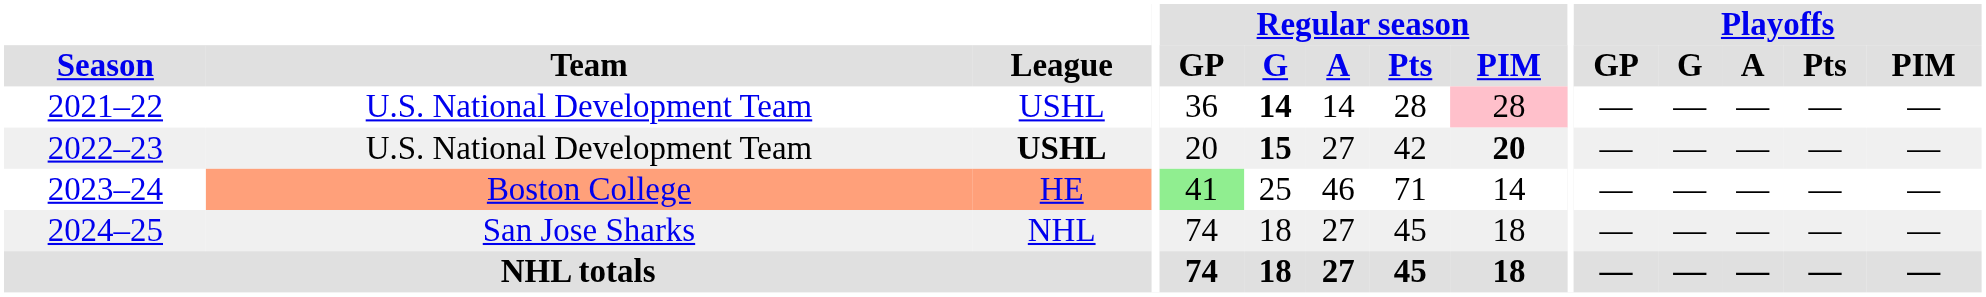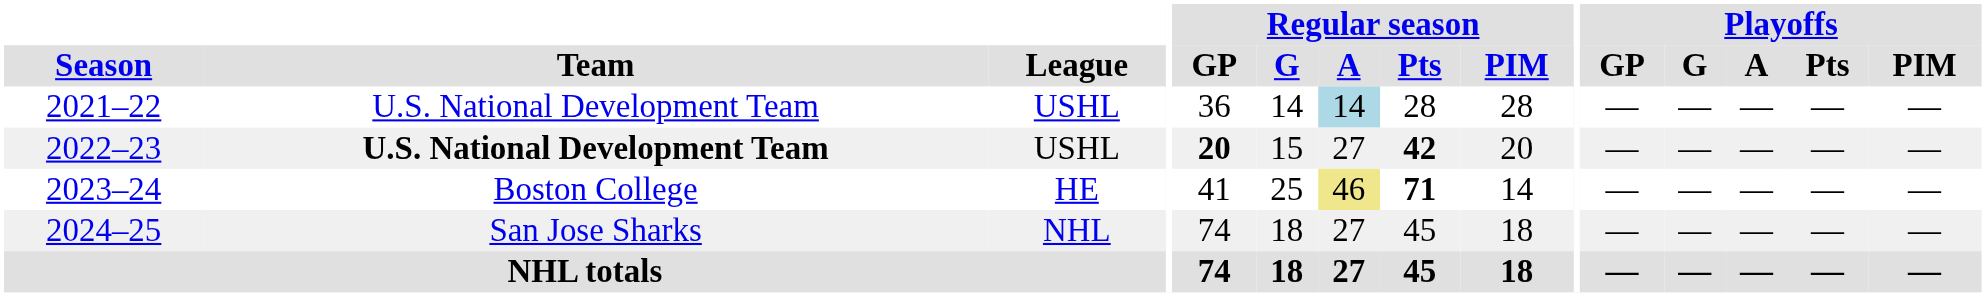(1275, 106) bold -> (1287, 106) normal
(1338, 106) no background -> (1349, 106) lightblue background
(1509, 106) pink background -> (1517, 106) no background
(589, 147) normal -> (596, 147) bold
(1062, 147) bold -> (1077, 147) normal
(1201, 147) normal -> (1214, 147) bold
(1275, 147) bold -> (1287, 147) normal
(1410, 147) normal -> (1420, 147) bold
(1509, 147) bold -> (1517, 147) normal
(589, 188) lightsalmon background -> (596, 188) no background
(1062, 188) lightsalmon background -> (1077, 188) no background
(1201, 188) lightgreen background -> (1214, 188) no background
(1338, 188) no background -> (1349, 188) khaki background
(1410, 188) normal -> (1420, 188) bold
